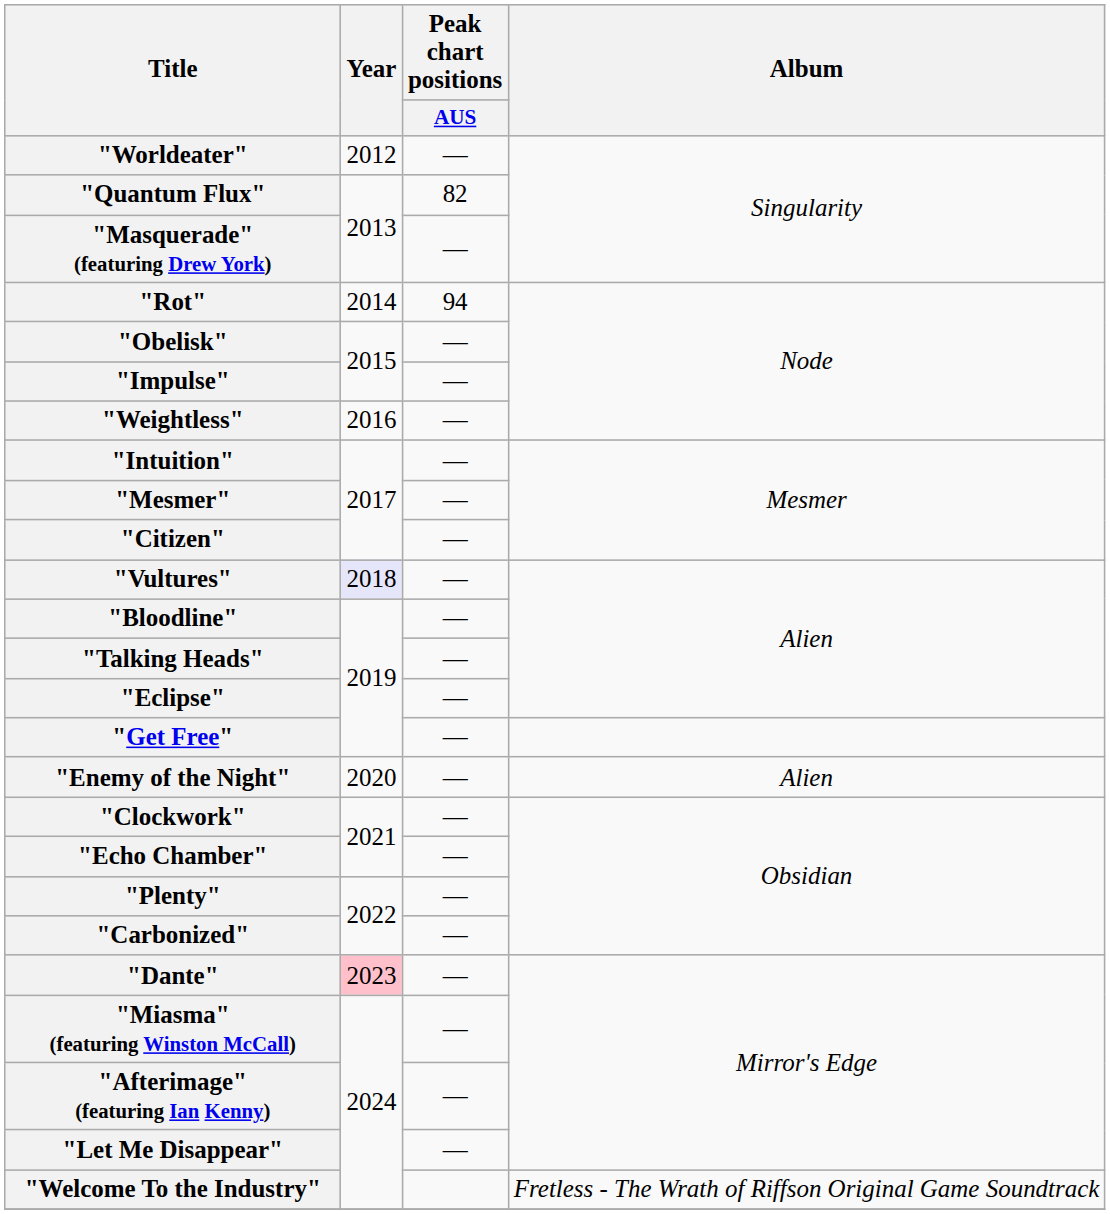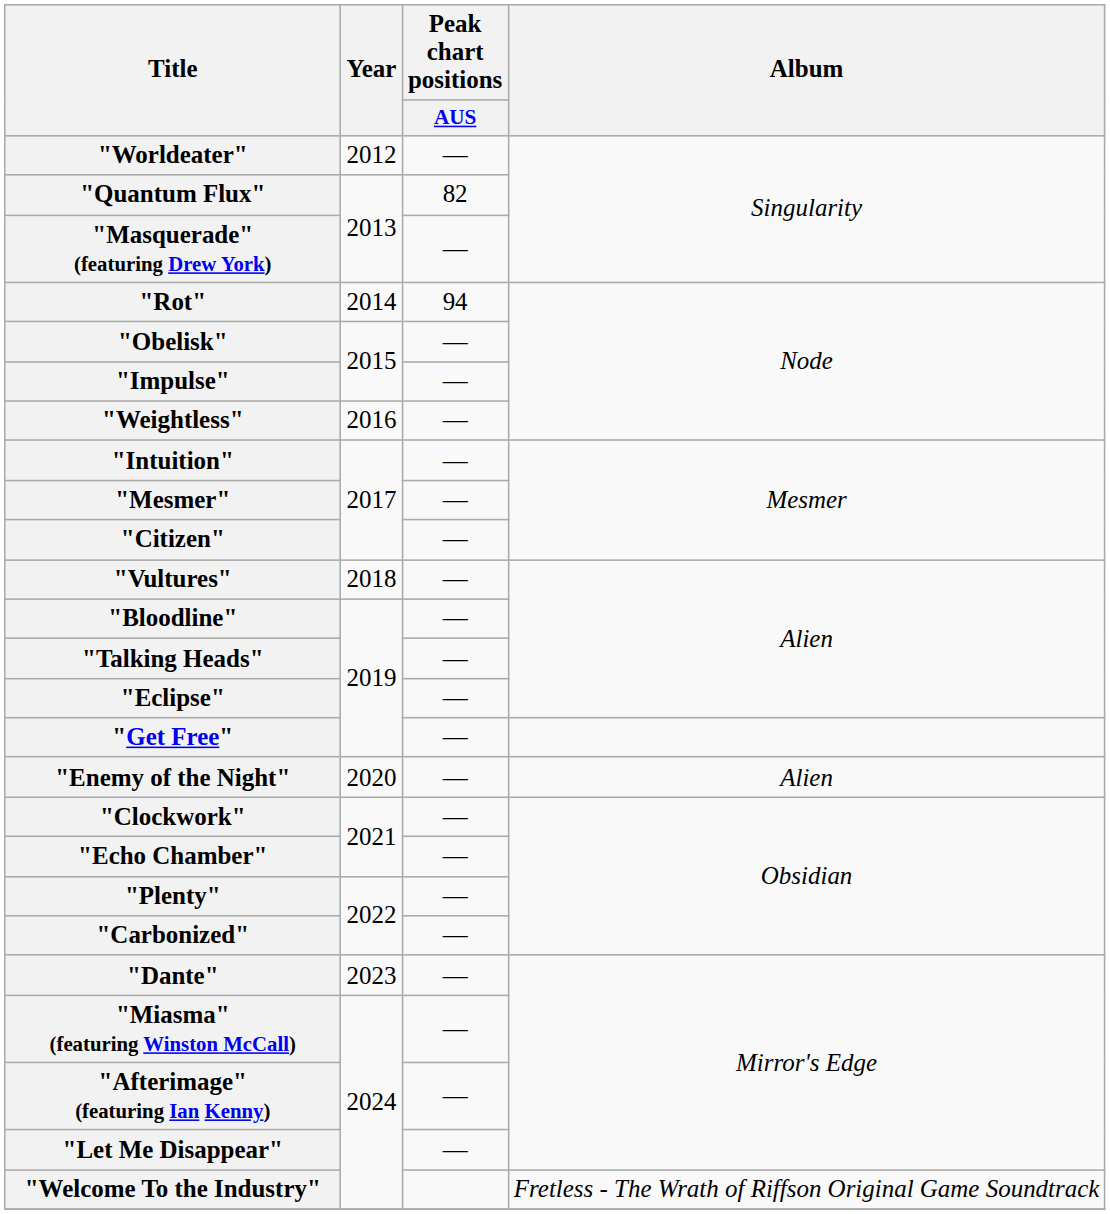(371, 578) lavender background -> (371, 578) no background
(371, 974) pink background -> (371, 974) no background
